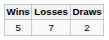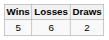(51, 27) 7 -> (51, 27) 6
